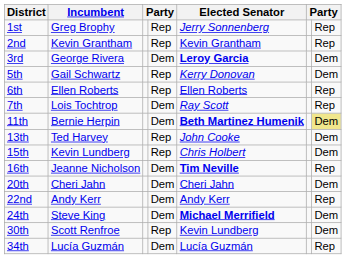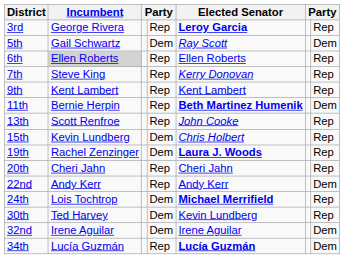- row: (14, 28)
- row: (16, 43)
(163, 59) Dem -> (160, 28) Rep
(326, 59) Dem -> (323, 28) Rep
(161, 74) Rep -> (161, 43) Dem
(217, 74) Kerry Donovan -> (203, 43) Ray Scott
(85, 90) no background -> (85, 59) lightgrey background
(84, 105) Lois Tochtrop -> (78, 74) Steve King
(163, 105) Dem -> (160, 74) Rep
(204, 105) Ray Scott -> (216, 74) Kerry Donovan
+ row: (15, 90)
(163, 121) Dem -> (160, 105) Rep
(326, 121) khaki background -> (325, 105) no background
(79, 137) Ted Harvey -> (85, 121) Scott Renfroe
(326, 137) Dem -> (323, 121) Rep
(161, 152) Rep -> (161, 137) Dem
(326, 152) Dem -> (323, 137) Rep
- row: (18, 168)
+ row: (18, 152)
(163, 183) Dem -> (160, 168) Rep
(326, 183) Dem -> (323, 168) Rep
(163, 199) Dem -> (160, 183) Rep
(325, 199) Rep -> (325, 183) Dem
(78, 215) Steve King -> (84, 199) Lois Tochtrop
(326, 215) Dem -> (323, 199) Rep
(85, 230) Scott Renfroe -> (79, 215) Ted Harvey
(161, 230) Rep -> (161, 215) Dem
(326, 230) Dem -> (323, 215) Rep
+ row: (19, 230)
(163, 246) Dem -> (160, 246) Rep
(216, 246) normal -> (217, 246) bold
(325, 246) Rep -> (325, 246) Dem
